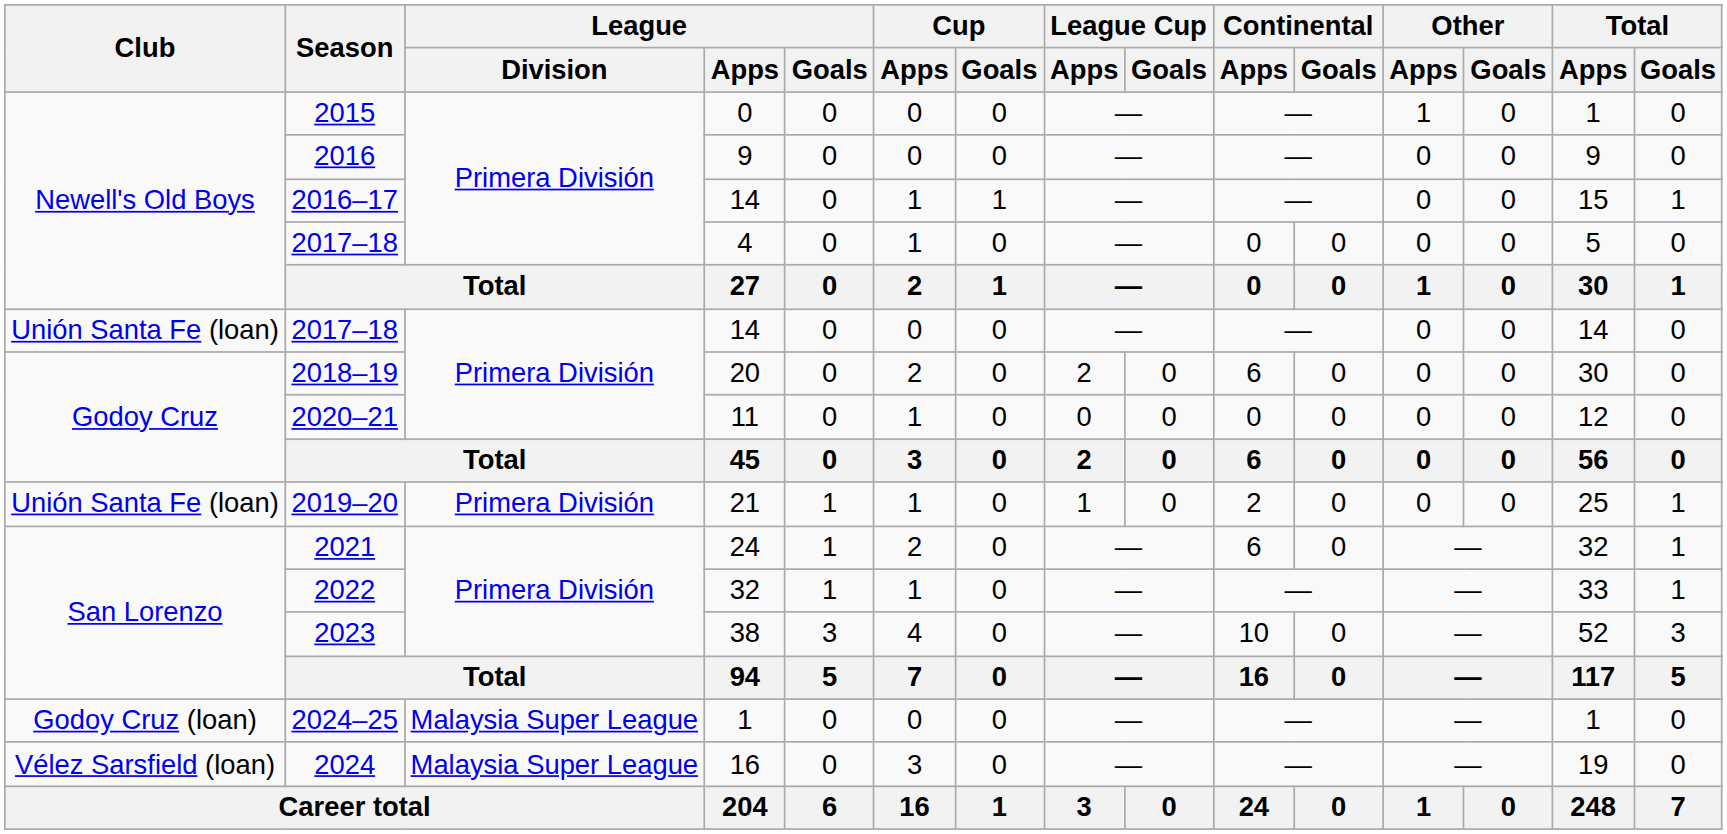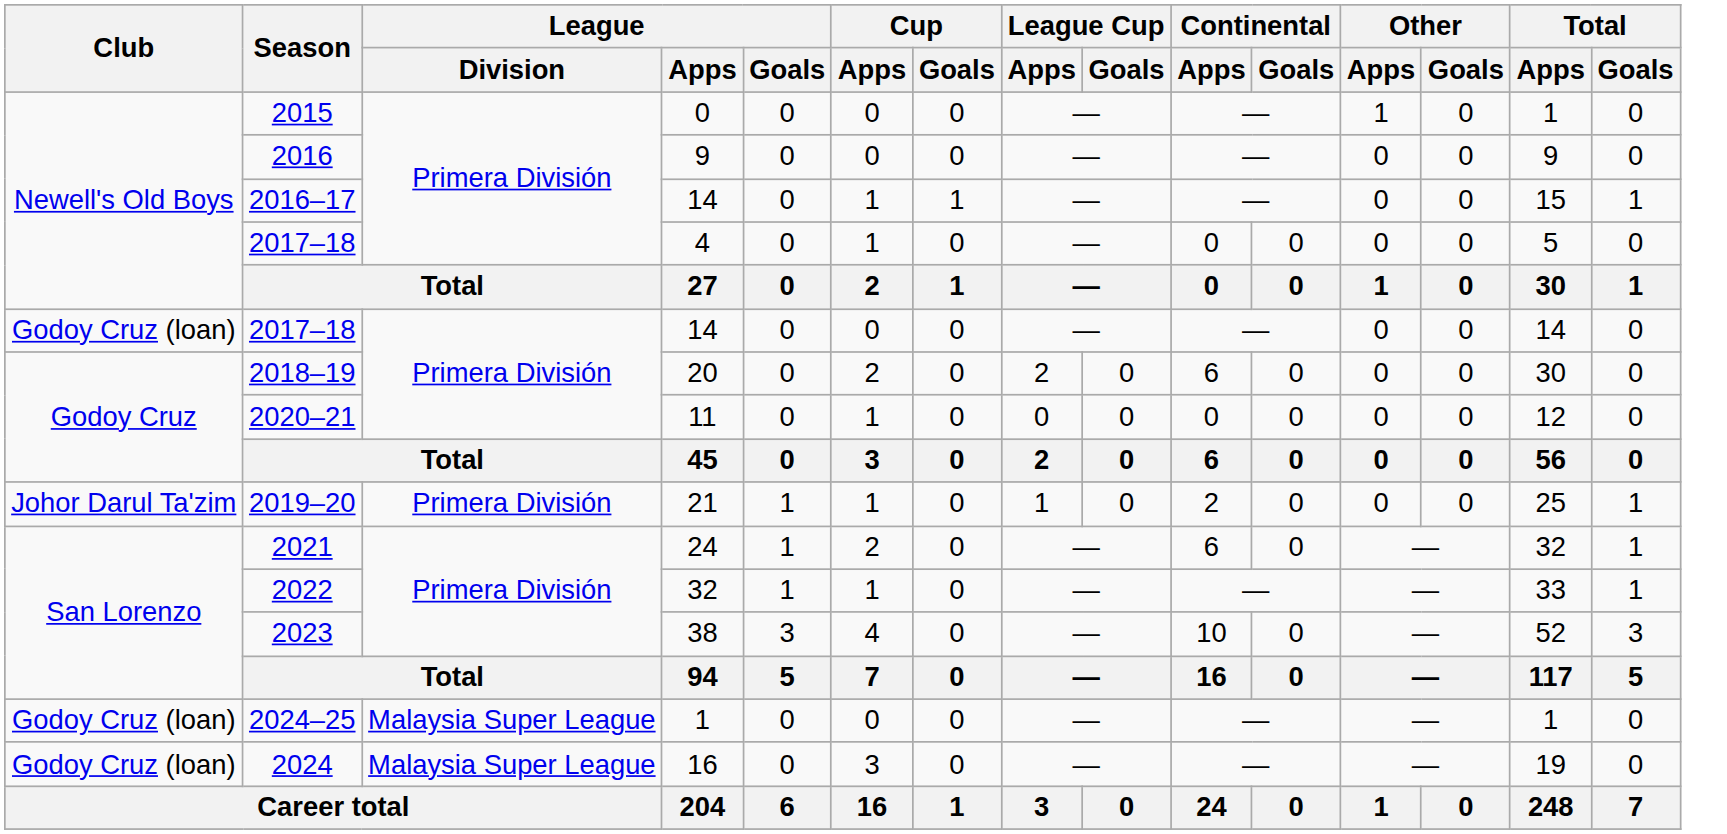(145, 329) Unión Santa Fe (loan) -> (124, 329) Godoy Cruz (loan)
(145, 503) Unión Santa Fe (loan) -> (124, 503) Johor Darul Ta'zim
(145, 763) Vélez Sarsfield (loan) -> (124, 763) Godoy Cruz (loan)
